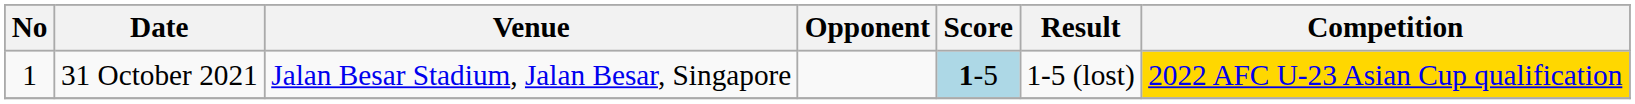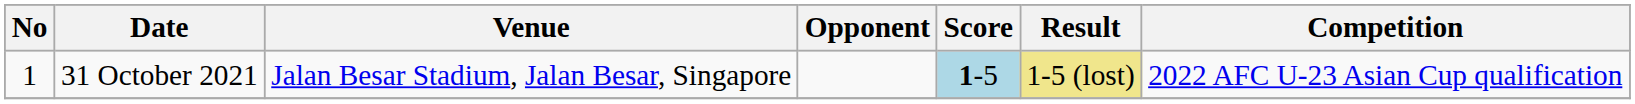(1081, 74) no background -> (1081, 74) khaki background
(1385, 74) gold background -> (1385, 74) no background
